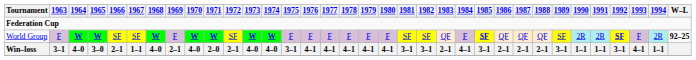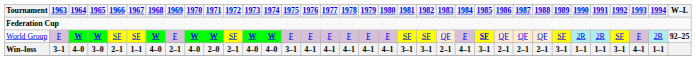(620, 36) bold -> (620, 36) normal
